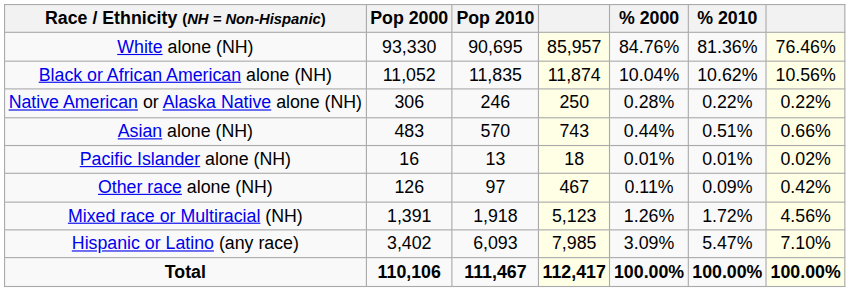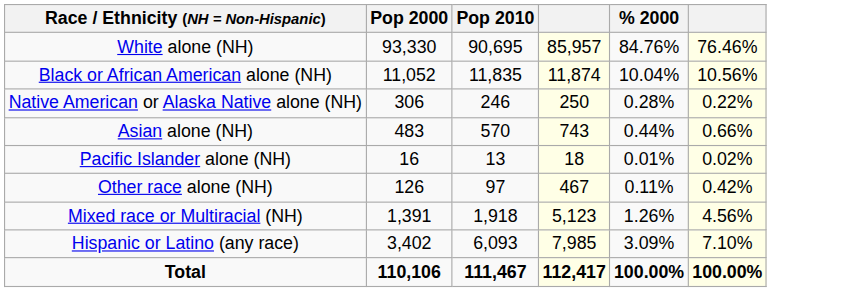- column: (727, 18)
